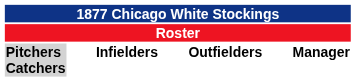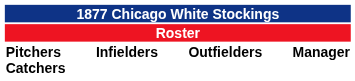(36, 60) lightgrey background -> (36, 60) no background
